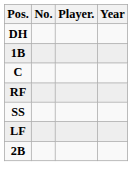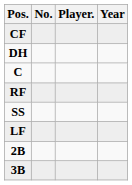+ row: (18, 33)
- row: (18, 53)
+ row: (18, 170)
